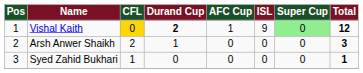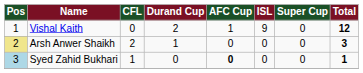(132, 28) gold background -> (132, 28) no background
(175, 28) bold -> (175, 28) normal
(303, 28) lightgreen background -> (303, 28) no background
(16, 44) no background -> (16, 44) khaki background
(16, 60) no background -> (16, 60) lightblue background
(231, 60) normal -> (231, 60) bold
